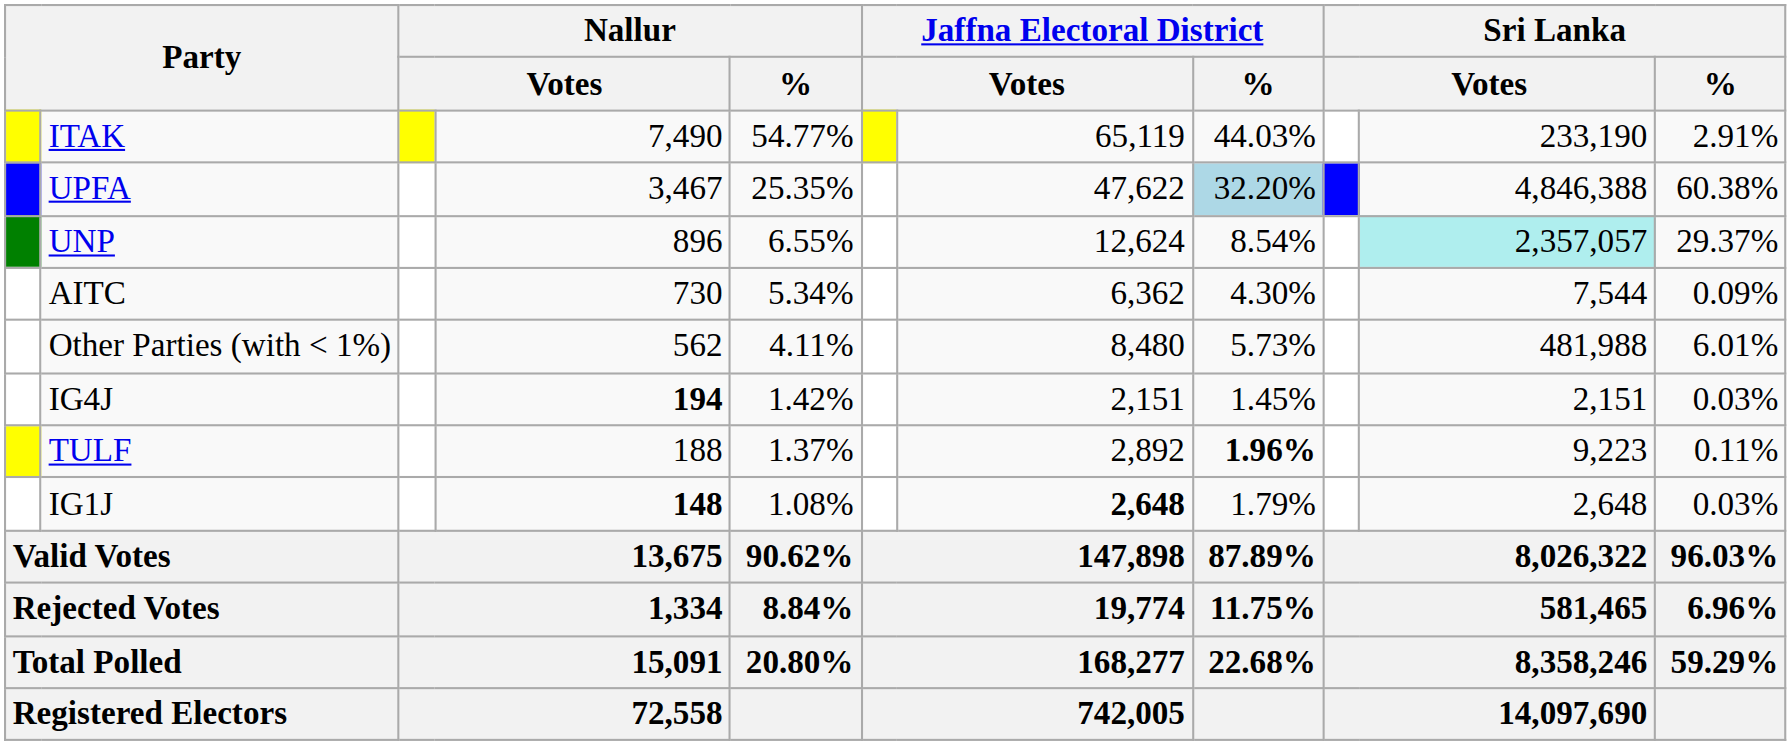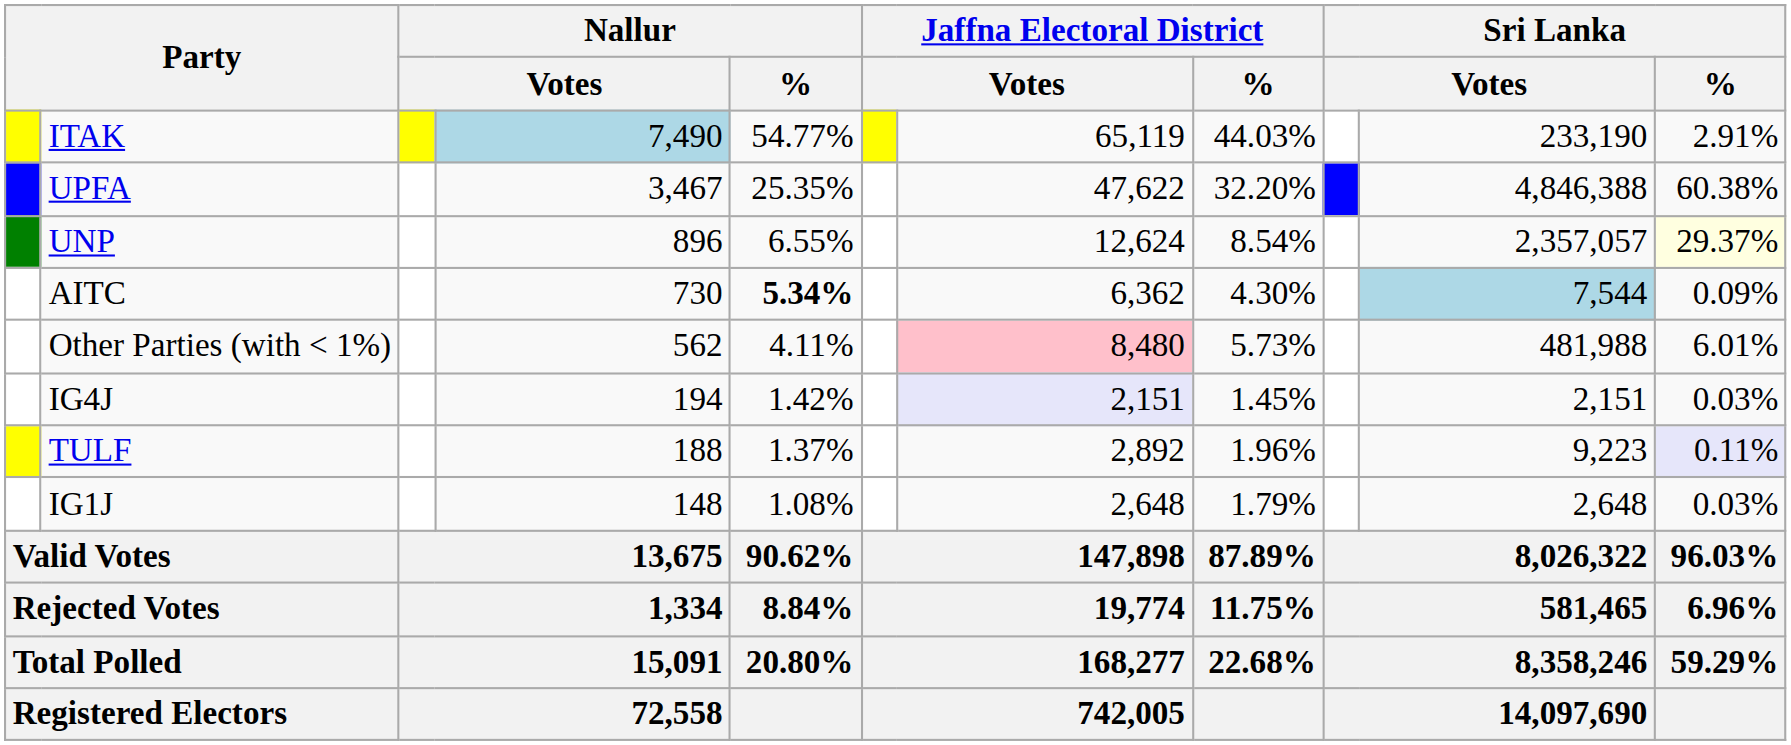(685, 135) no background -> (685, 135) lightblue background
(1265, 188) lightblue background -> (1265, 188) no background
(1581, 240) paleturquoise background -> (1581, 240) no background
(1727, 240) no background -> (1727, 240) lightyellow background
(811, 293) normal -> (808, 293) bold
(1610, 293) no background -> (1610, 293) lightblue background
(1148, 345) no background -> (1148, 345) pink background
(698, 398) bold -> (698, 398) normal
(1148, 398) no background -> (1148, 398) lavender background
(1270, 450) bold -> (1273, 450) normal
(1736, 450) no background -> (1736, 450) lavender background
(698, 503) bold -> (698, 503) normal
(1148, 503) bold -> (1148, 503) normal
